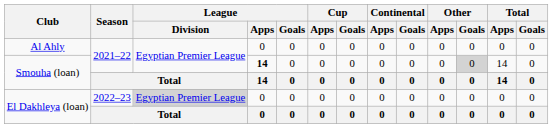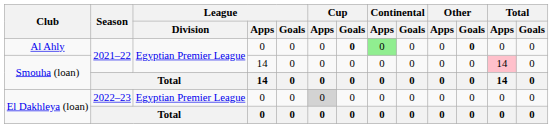(352, 47) normal -> (352, 47) bold
(382, 47) no background -> (382, 47) lightgreen background
(472, 47) normal -> (472, 47) bold
(262, 64) bold -> (262, 64) normal
(472, 64) lightgrey background -> (472, 64) no background
(502, 64) no background -> (502, 64) pink background
(191, 98) lightgrey background -> (191, 98) no background
(322, 98) no background -> (322, 98) lightgrey background
